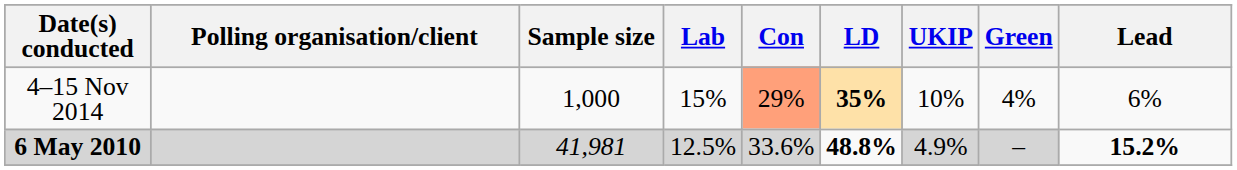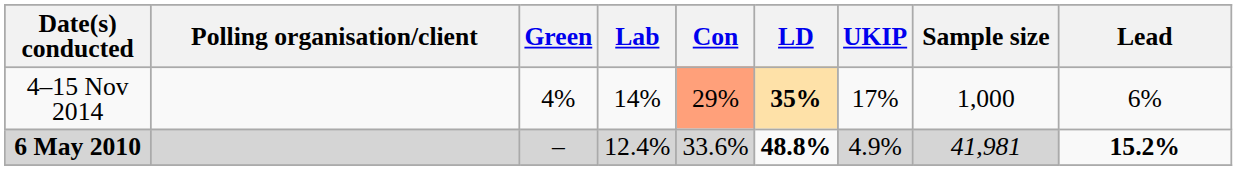columns swapped: (591, 36) <-> (1019, 36)
(703, 98) 15% -> (637, 98) 14%
(941, 98) 10% -> (875, 98) 17%
(703, 147) 12.5% -> (637, 147) 12.4%
